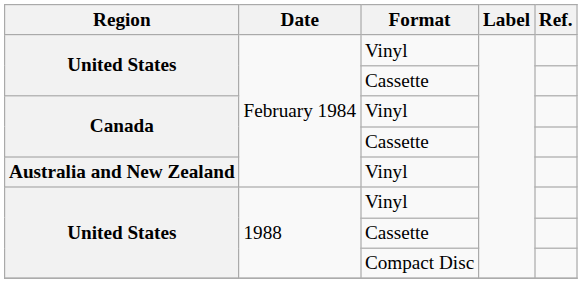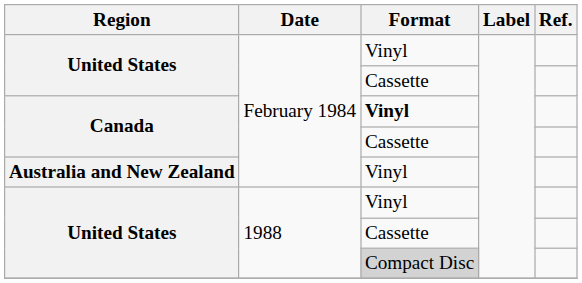(386, 111) normal -> (387, 111) bold
(420, 263) no background -> (420, 263) lightgrey background
